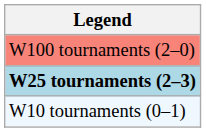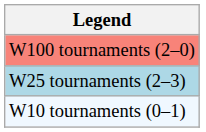(103, 80) bold -> (97, 80) normal
